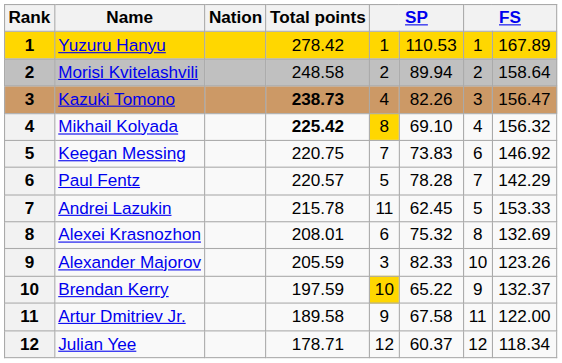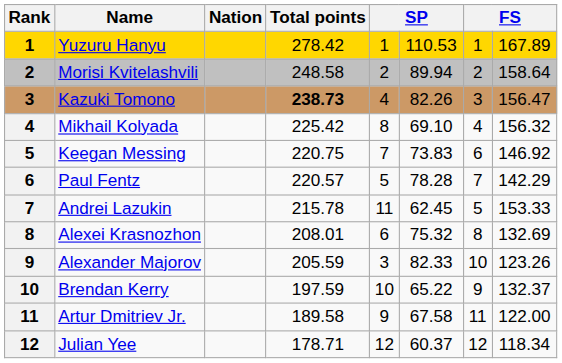(318, 126) bold -> (318, 126) normal
(384, 126) gold background -> (384, 126) no background
(384, 289) gold background -> (384, 289) no background
